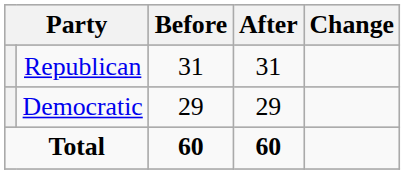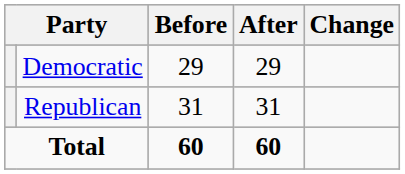rows swapped: (83, 65) <-> (83, 106)
